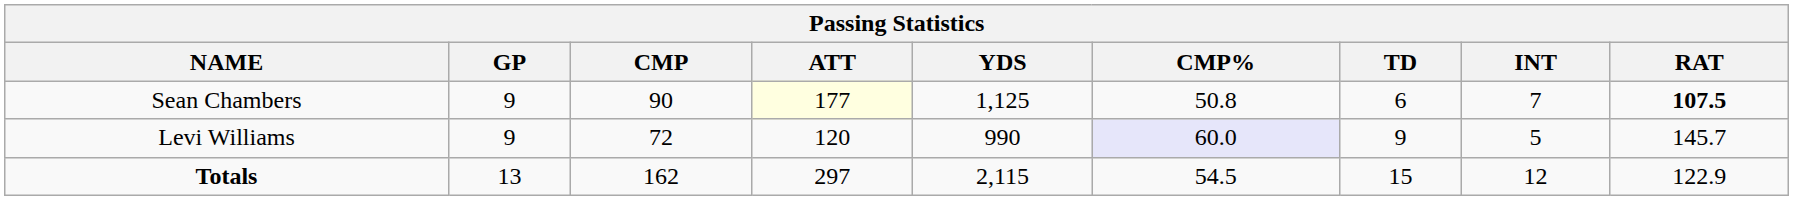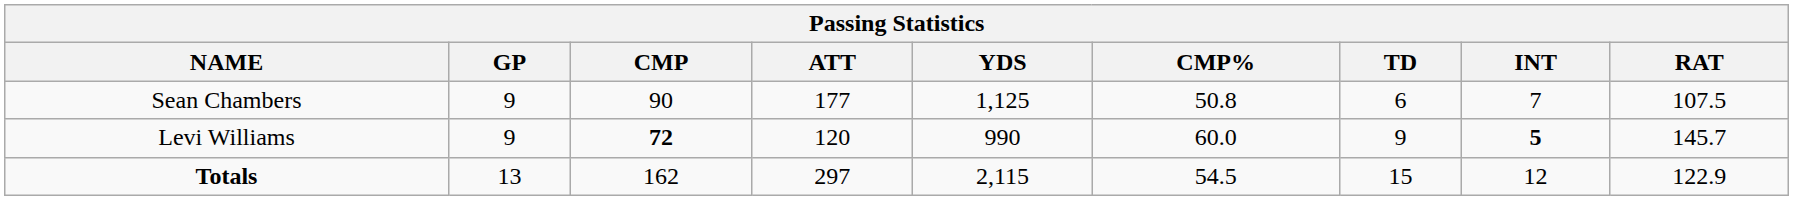(832, 99) lightyellow background -> (832, 99) no background
(1699, 99) bold -> (1699, 99) normal
(661, 137) normal -> (661, 137) bold
(1216, 137) lavender background -> (1216, 137) no background
(1536, 137) normal -> (1536, 137) bold
